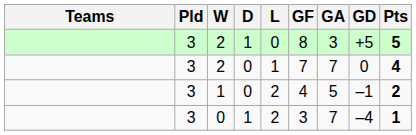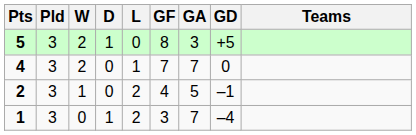columns swapped: (90, 17) <-> (396, 17)
